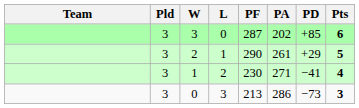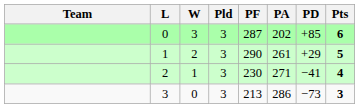columns swapped: (165, 14) <-> (223, 14)
